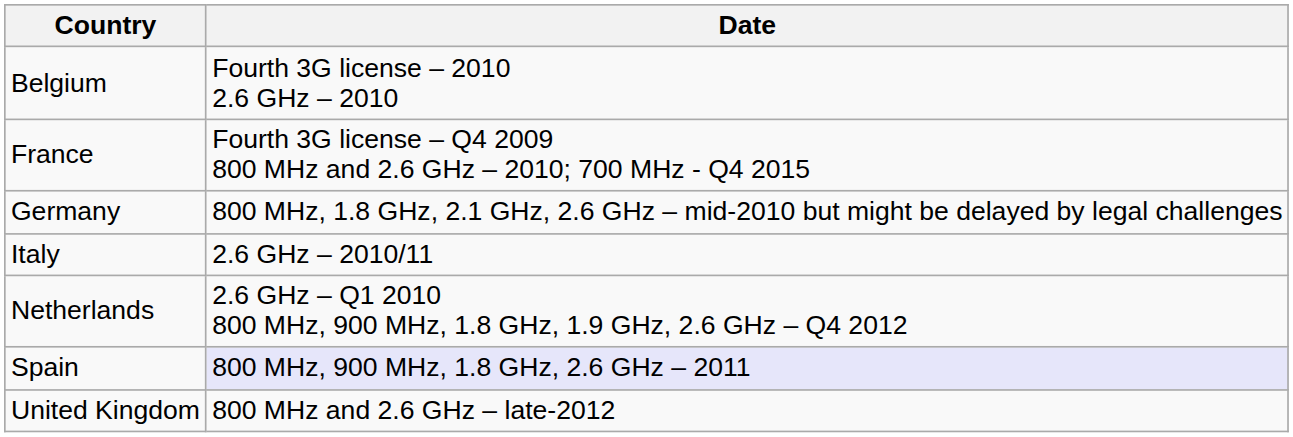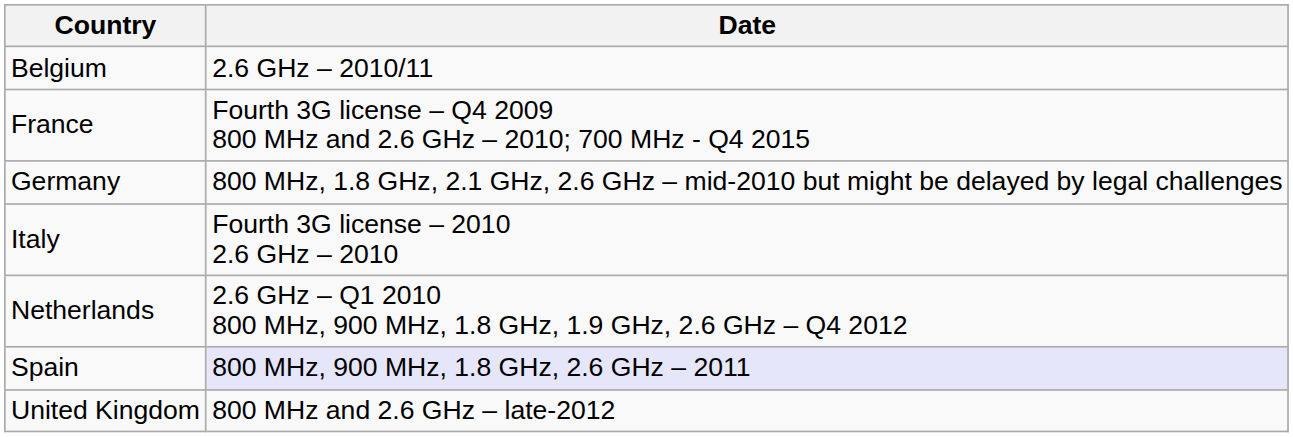(361, 82) Fourth 3G license – 2010 2.6 GHz – 2010 -> (323, 67) 2.6 GHz – 2010/11
(323, 253) 2.6 GHz – 2010/11 -> (361, 238) Fourth 3G license – 2010 2.6 GHz – 2010
